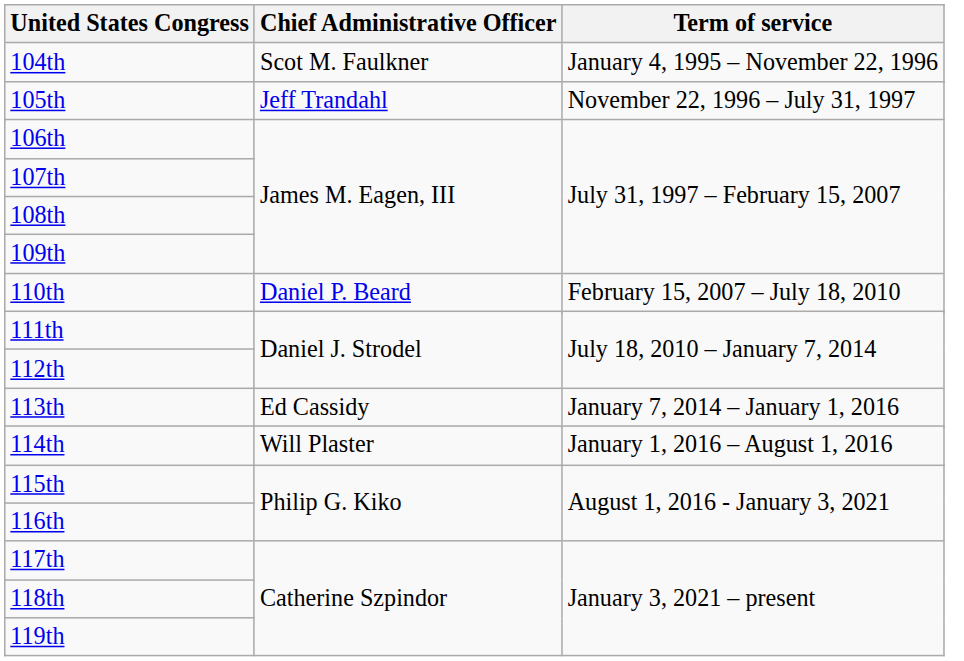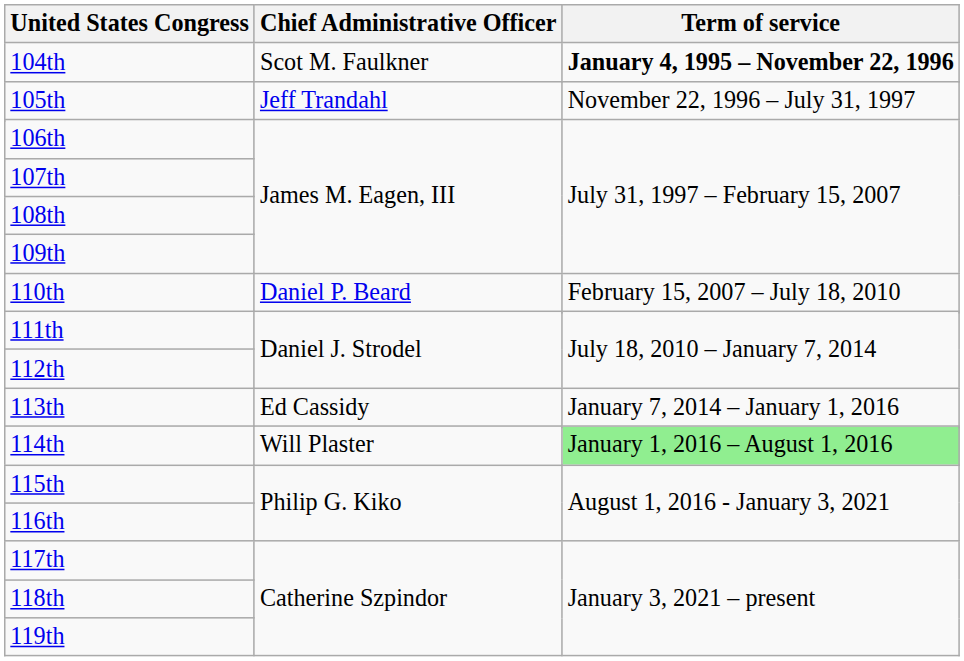(753, 61) normal -> (761, 61) bold
(730, 445) no background -> (730, 445) lightgreen background
